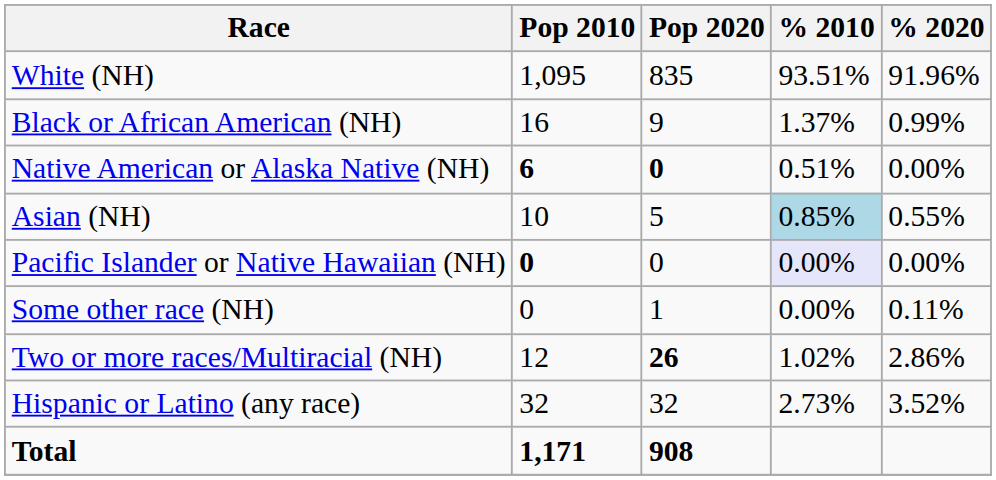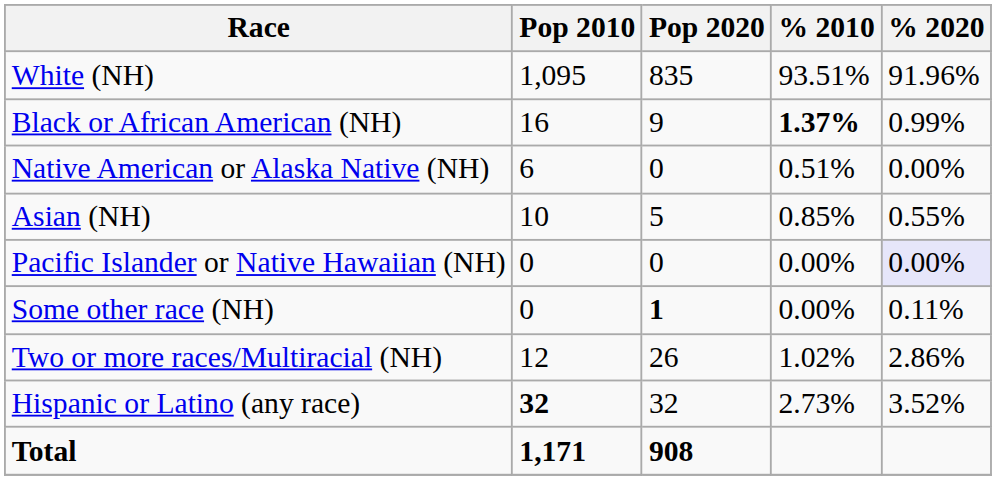(817, 121) normal -> (819, 121) bold
(527, 168) bold -> (527, 168) normal
(656, 168) bold -> (656, 168) normal
(817, 215) lightblue background -> (817, 215) no background
(527, 262) bold -> (527, 262) normal
(817, 262) lavender background -> (817, 262) no background
(927, 262) no background -> (927, 262) lavender background
(656, 309) normal -> (656, 309) bold
(664, 356) bold -> (664, 356) normal
(534, 403) normal -> (534, 403) bold
